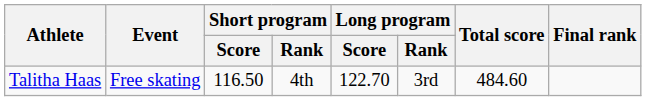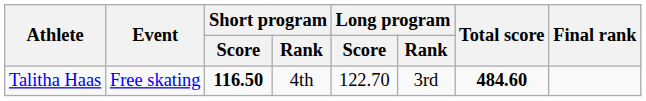(238, 80) normal -> (238, 80) bold
(502, 80) normal -> (502, 80) bold
